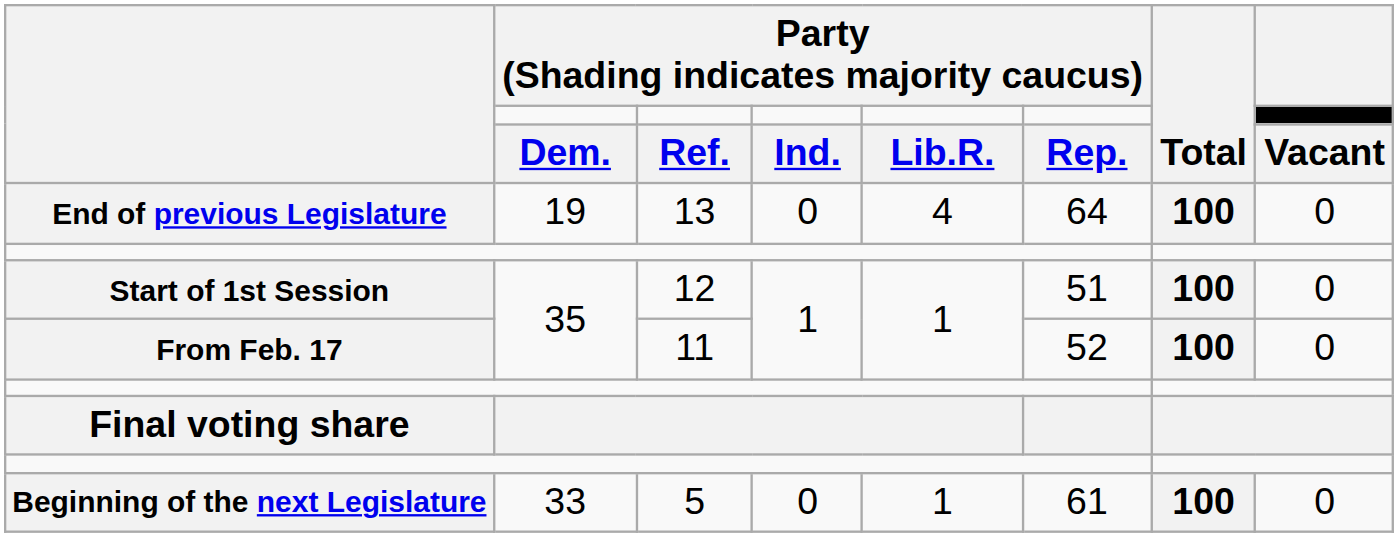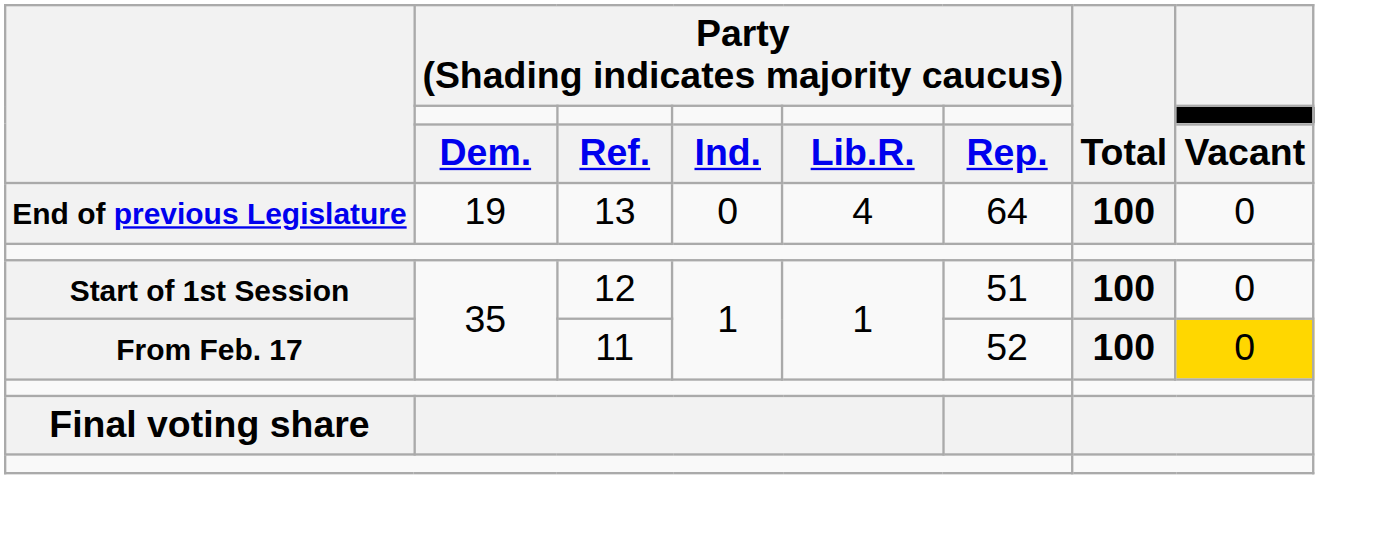(1325, 348) no background -> (1245, 348) gold background
- row: (249, 502)
